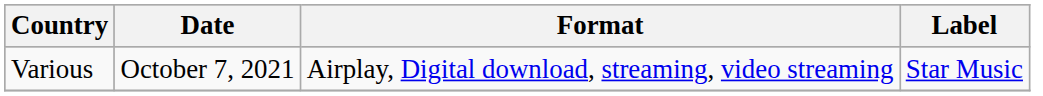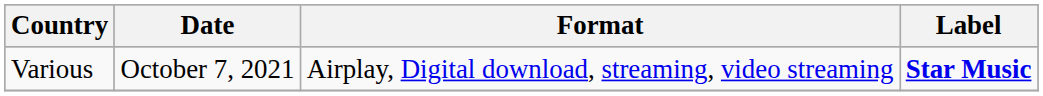(964, 68) normal -> (969, 68) bold
